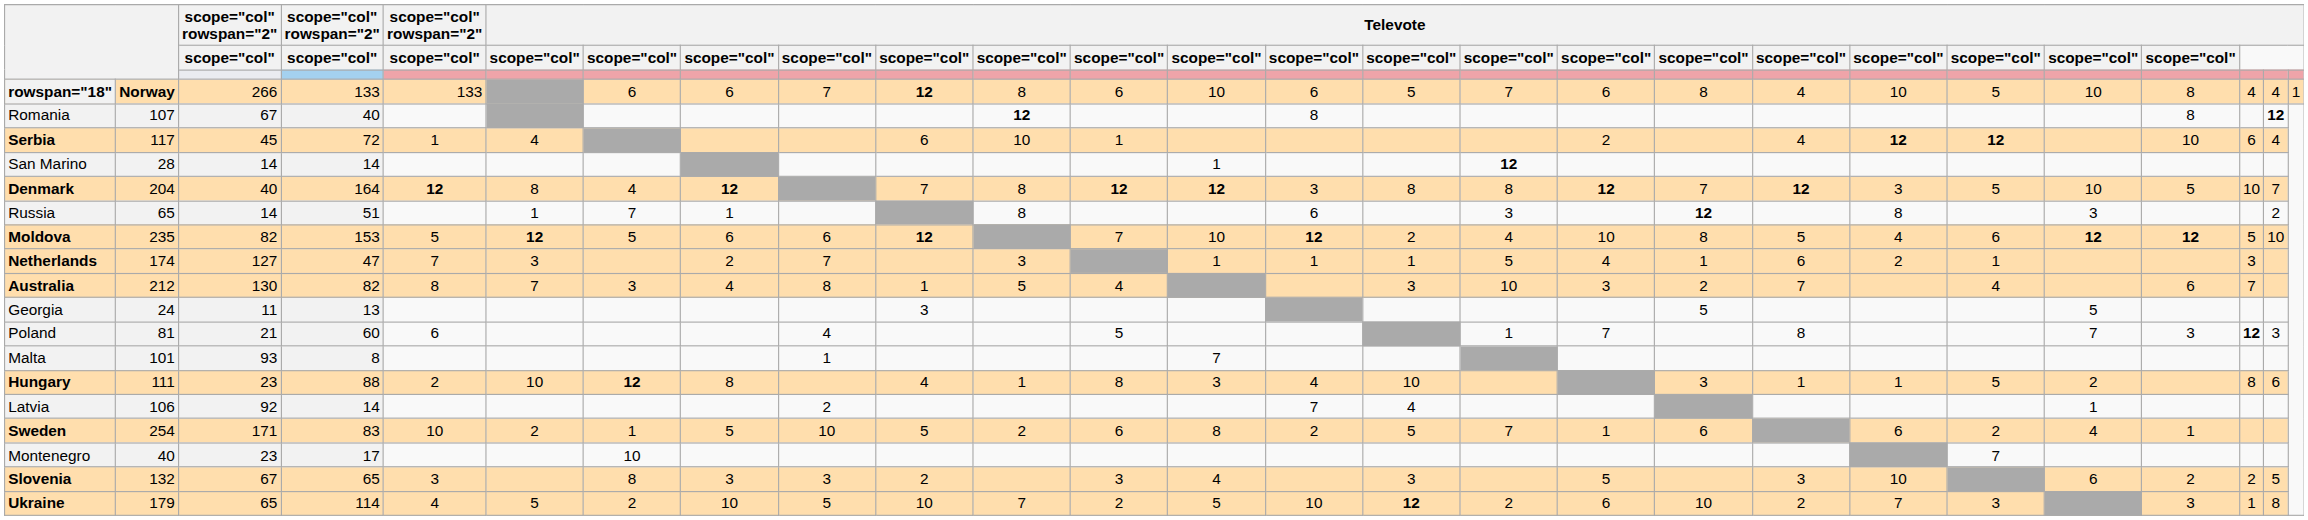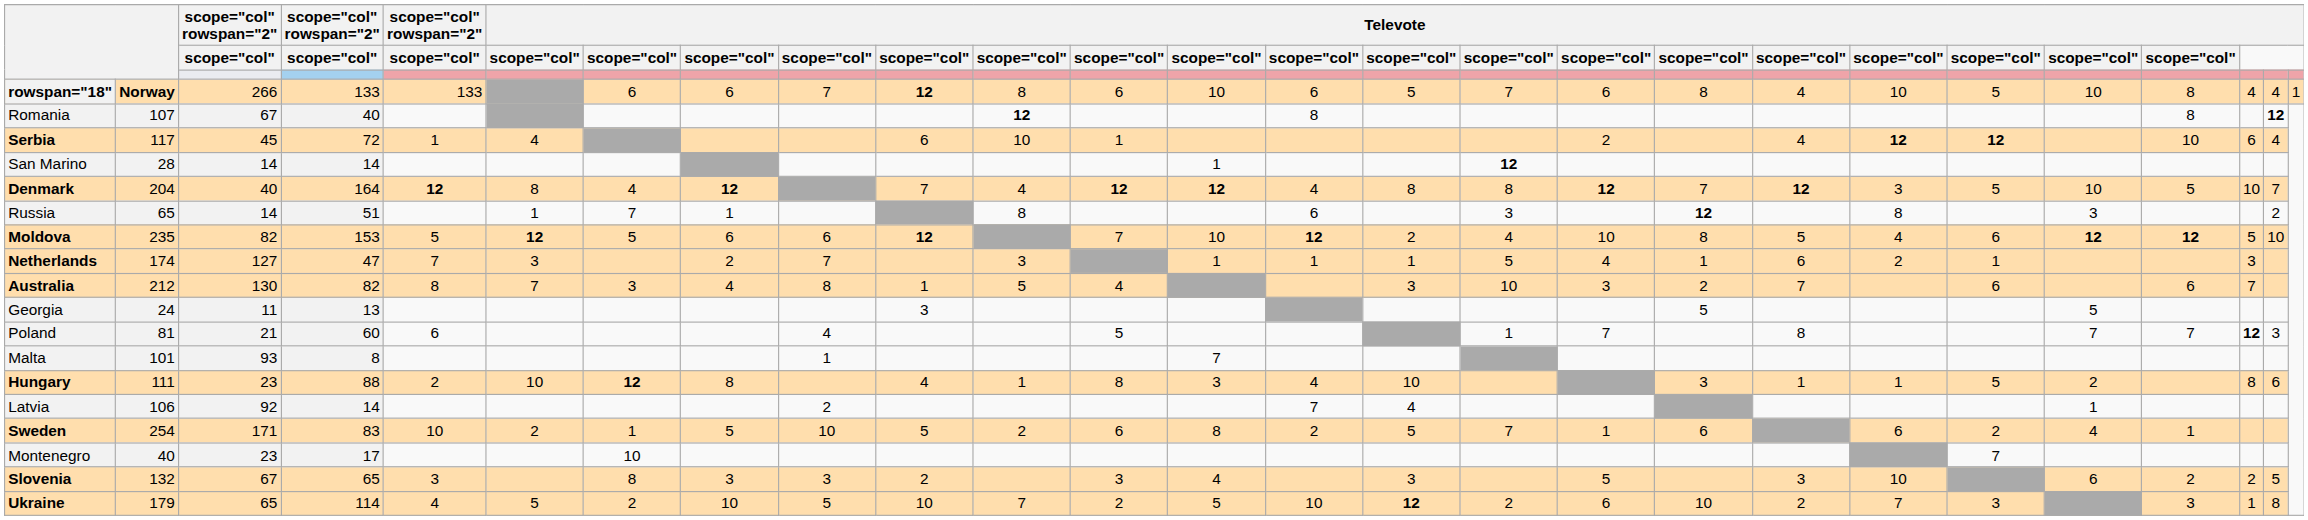(1022, 188) 8 -> (1022, 188) 4
(1314, 188) 3 -> (1314, 188) 4
(1996, 285) 4 -> (1996, 285) 6
(2191, 333) 3 -> (2191, 333) 7
